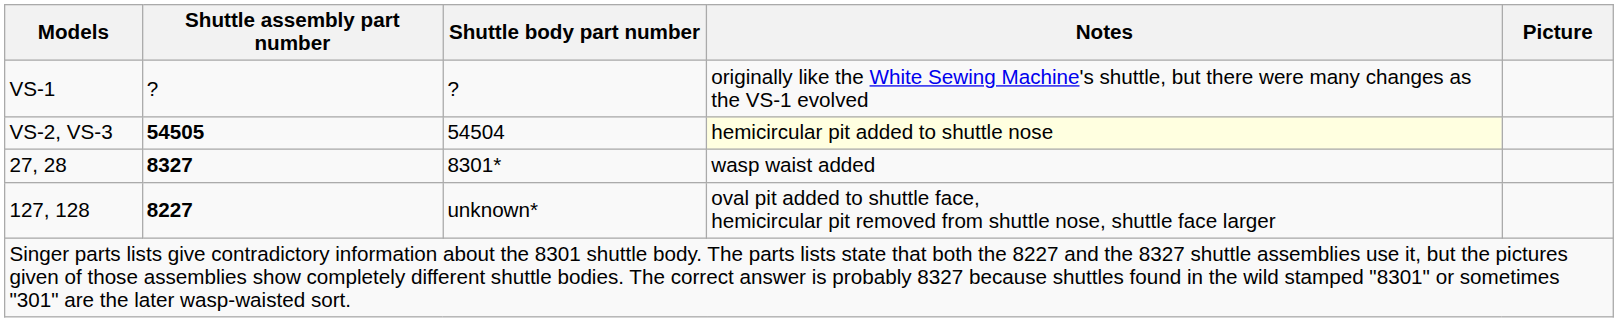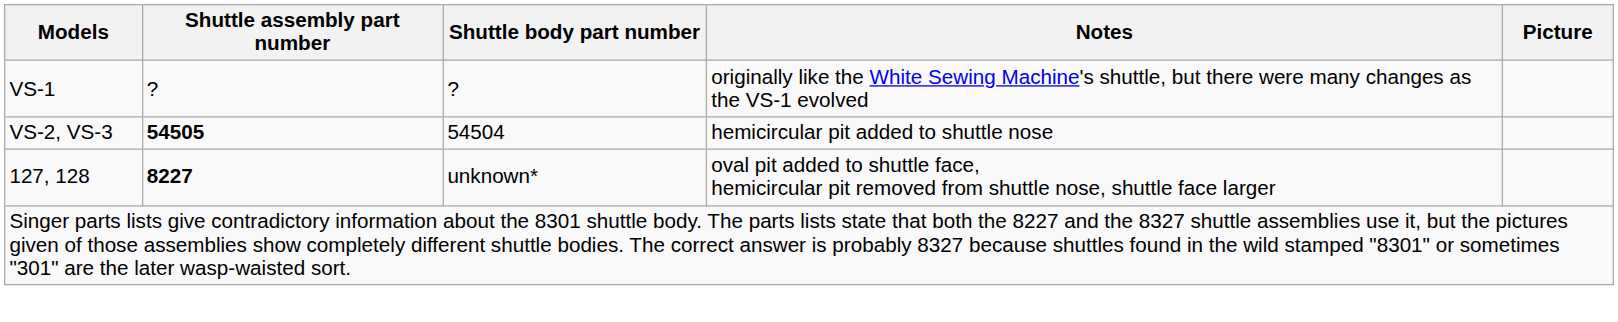(882, 132) lightyellow background -> (882, 132) no background
- row: (38, 165)
